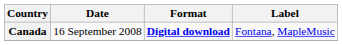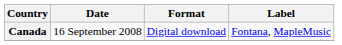(188, 31) bold -> (186, 31) normal
